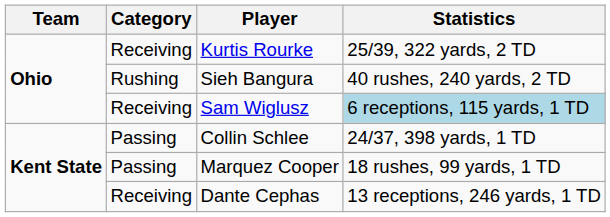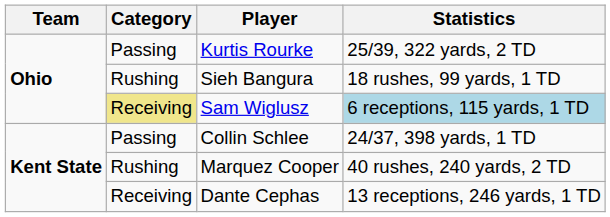(151, 49) Receiving -> (144, 49) Passing
(459, 78) 40 rushes, 240 yards, 2 TD -> (454, 78) 18 rushes, 99 yards, 1 TD
(151, 108) no background -> (151, 108) khaki background
(144, 166) Passing -> (145, 166) Rushing
(454, 166) 18 rushes, 99 yards, 1 TD -> (459, 166) 40 rushes, 240 yards, 2 TD
